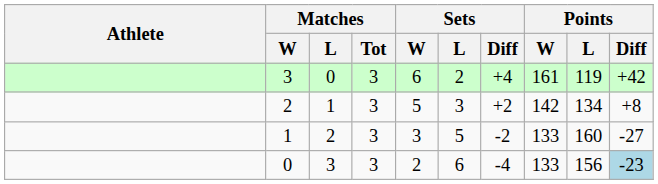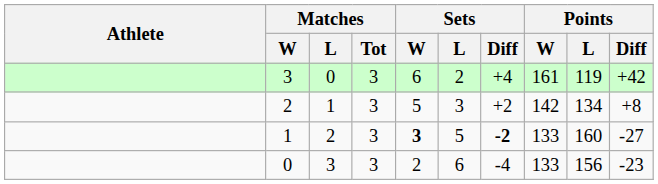(416, 135) normal -> (416, 135) bold
(502, 135) normal -> (502, 135) bold
(631, 164) lightblue background -> (631, 164) no background
